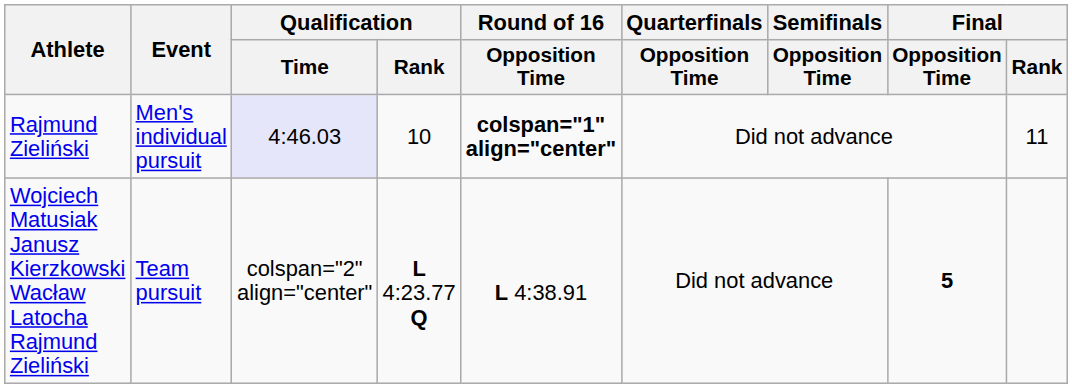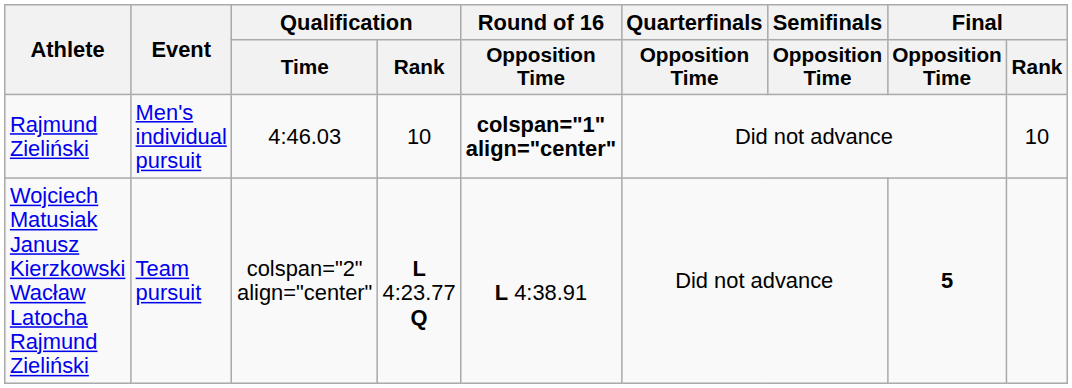(305, 137) lavender background -> (305, 137) no background
(1037, 137) 11 -> (1037, 137) 10
